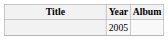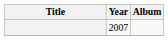(118, 27) 2005 -> (118, 27) 2007
